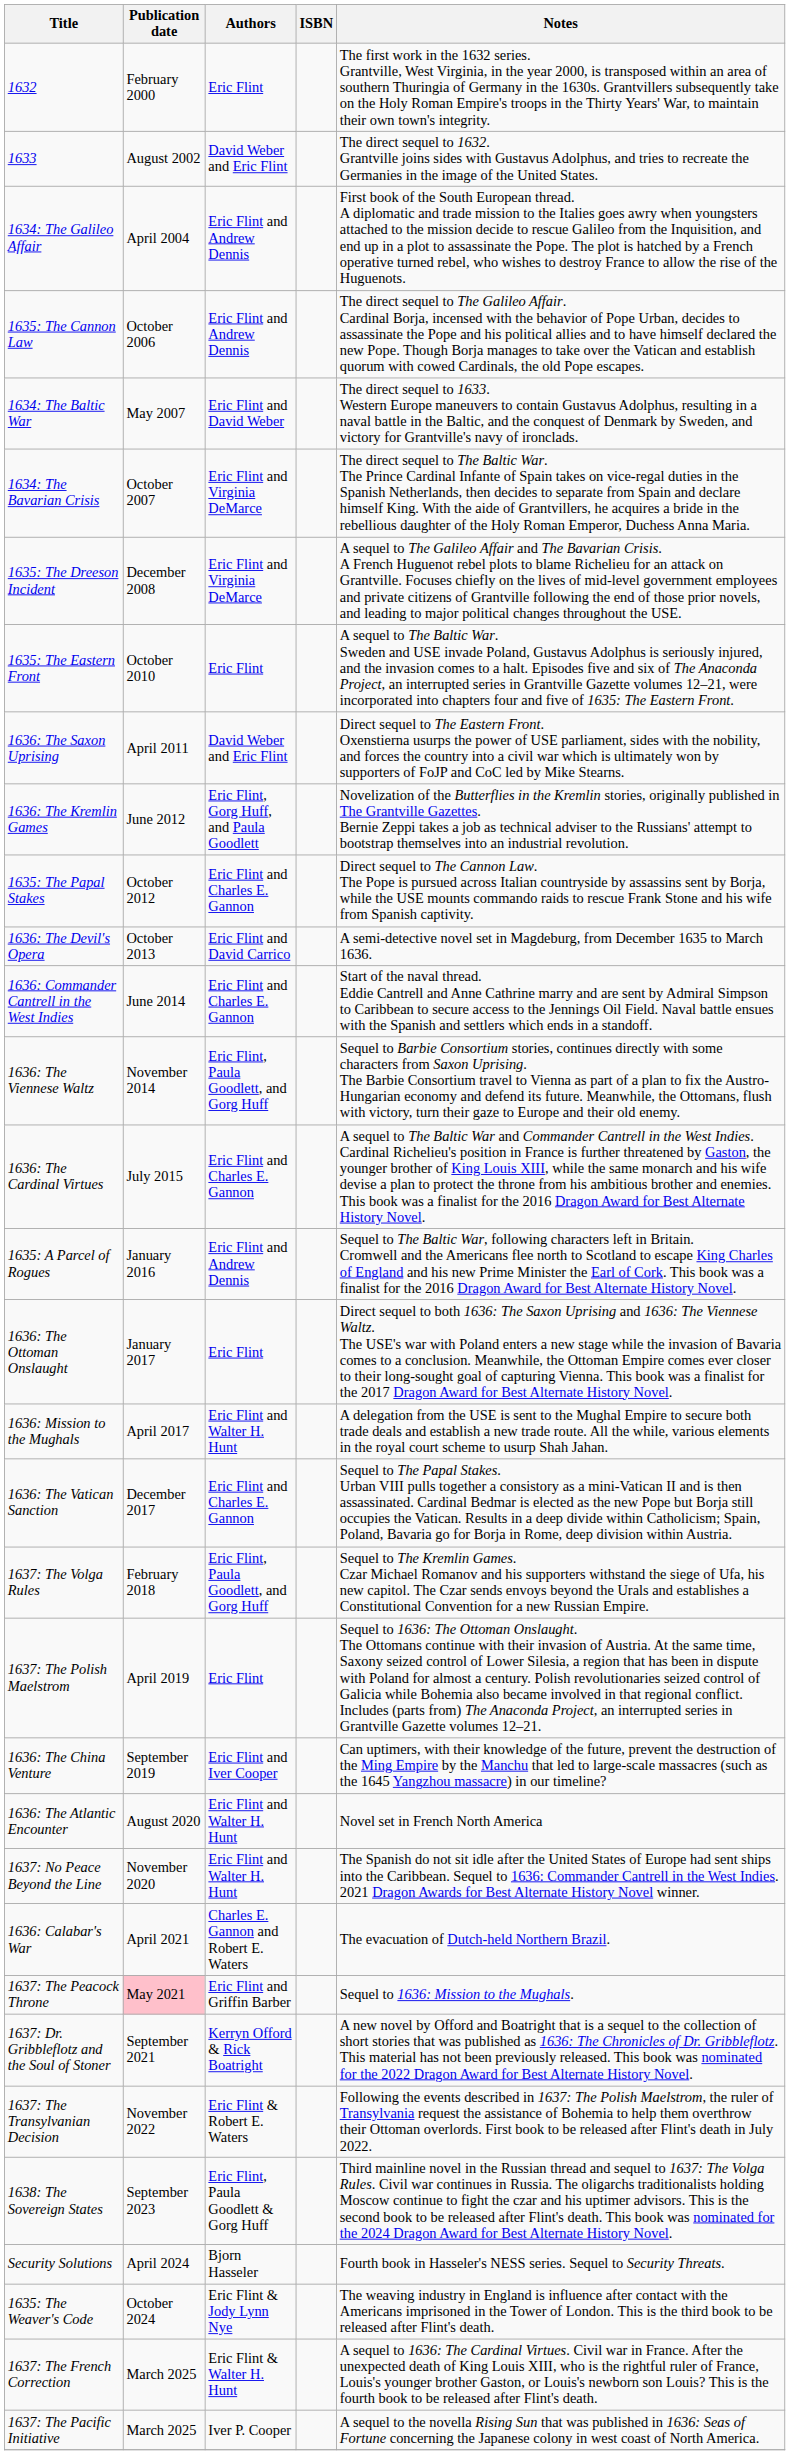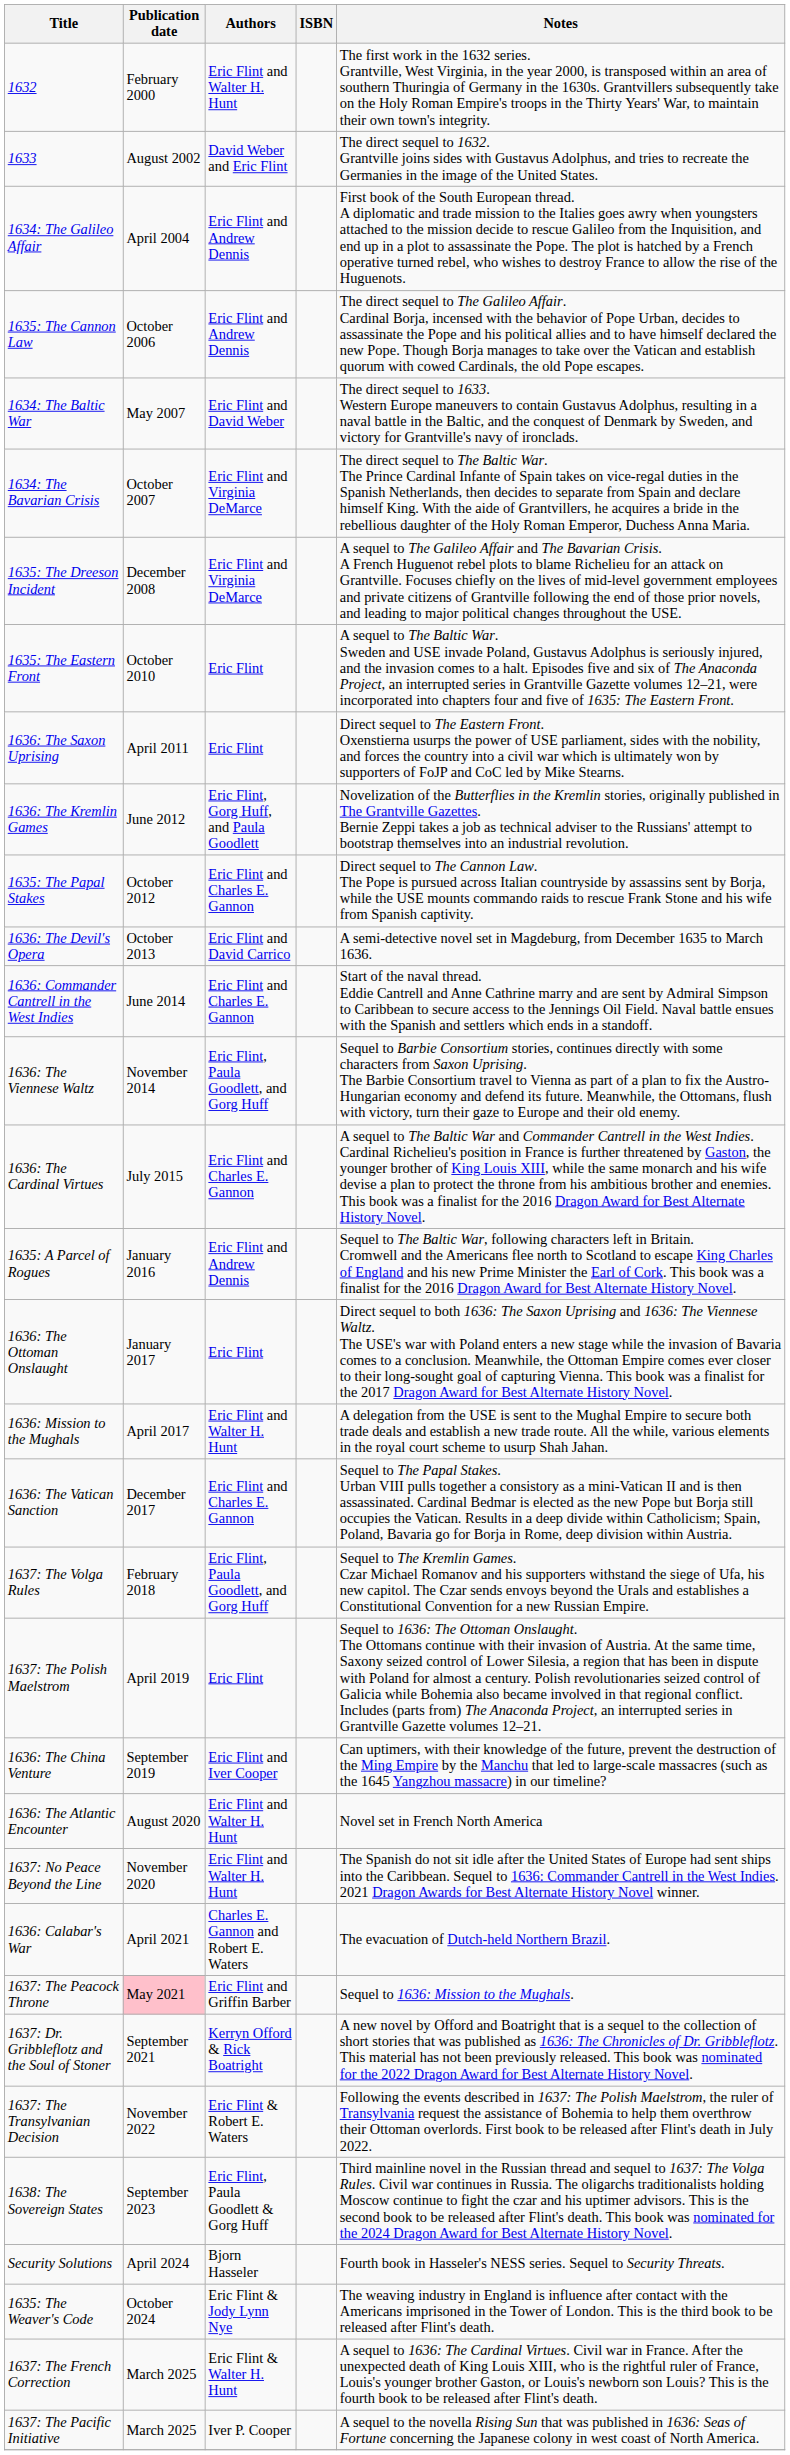(236, 87) Eric Flint -> (248, 87) Eric Flint and Walter H. Hunt
(248, 747) David Weber and Eric Flint -> (236, 747) Eric Flint
